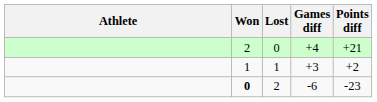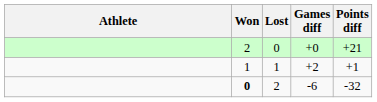(312, 47) +4 -> (312, 47) +0
(312, 67) +3 -> (312, 67) +2
(352, 67) +2 -> (352, 67) +1
(352, 86) -23 -> (352, 86) -32
